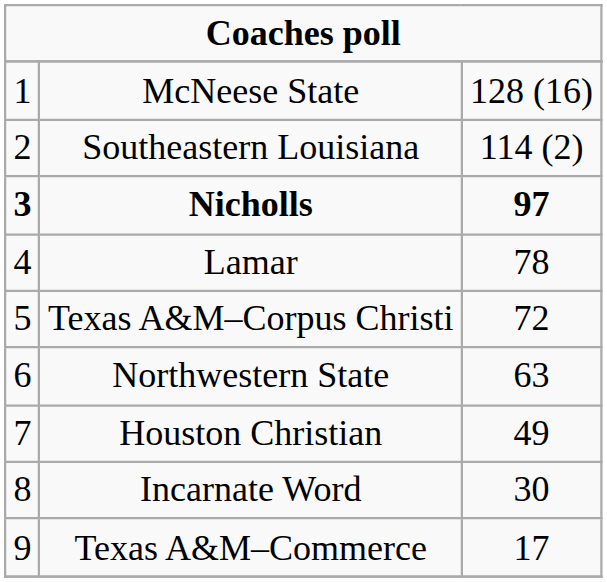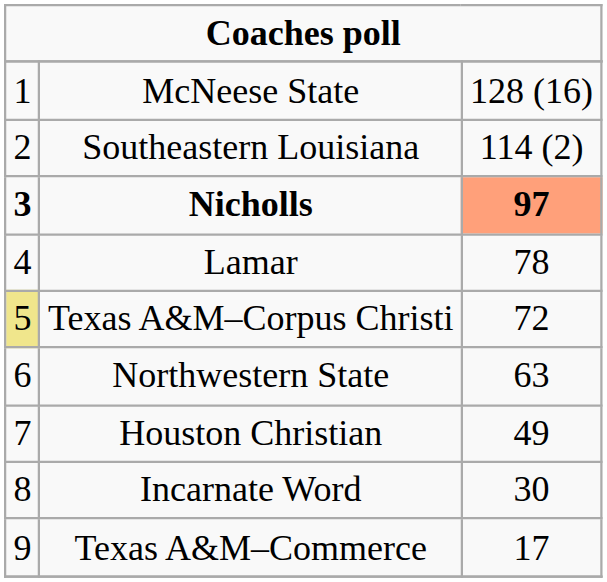(532, 204) no background -> (532, 204) lightsalmon background
(22, 318) no background -> (22, 318) khaki background
